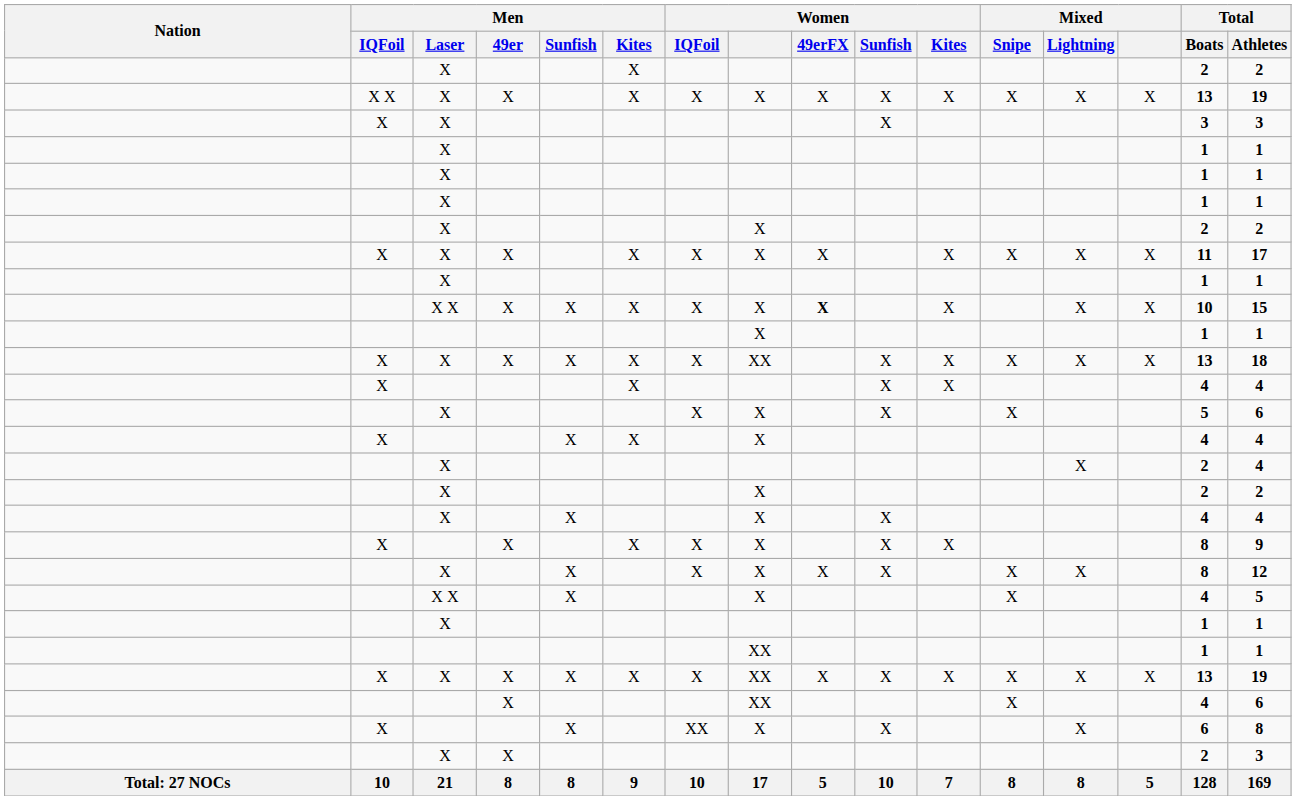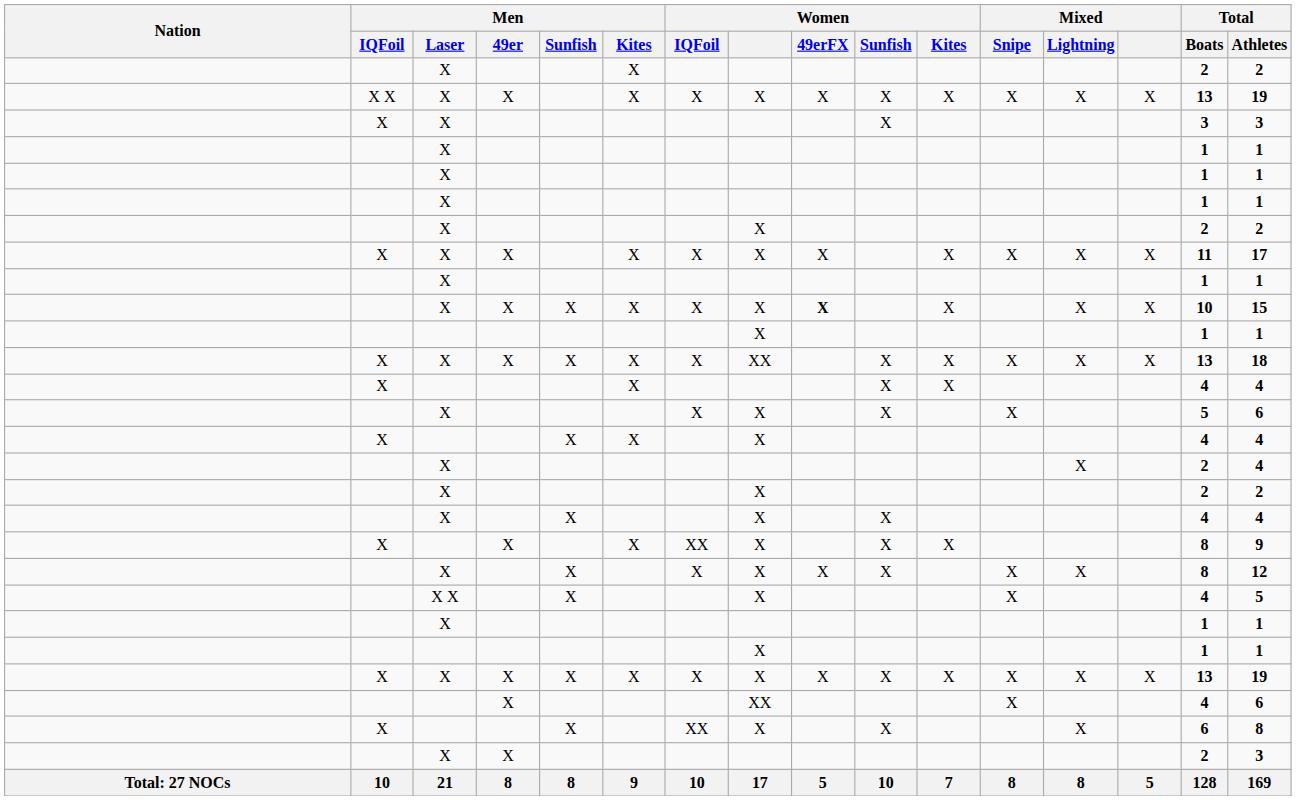(445, 308) X X -> (445, 308) X
(697, 545) X -> (697, 545) XX
(760, 650) XX -> (760, 650) X
(760, 677) XX -> (760, 677) X
